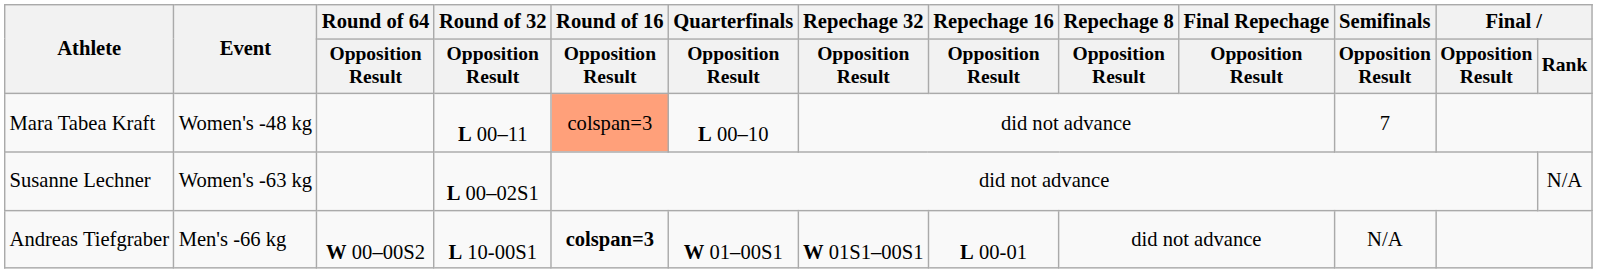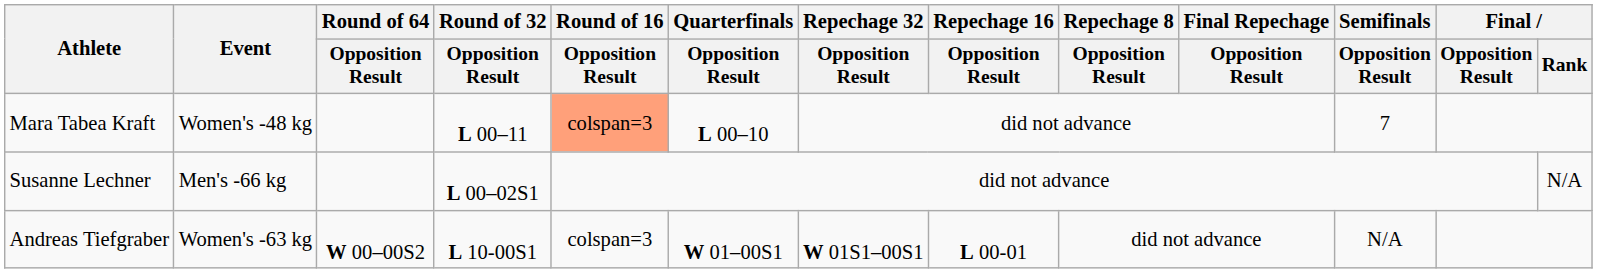(245, 181) Women's -63 kg -> (233, 181) Men's -66 kg
(233, 239) Men's -66 kg -> (245, 239) Women's -63 kg
(610, 239) bold -> (610, 239) normal
